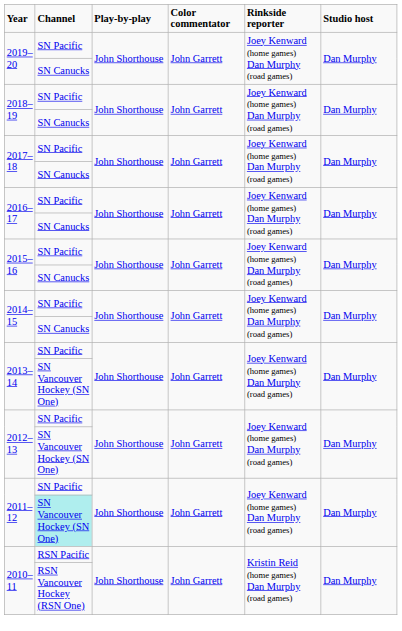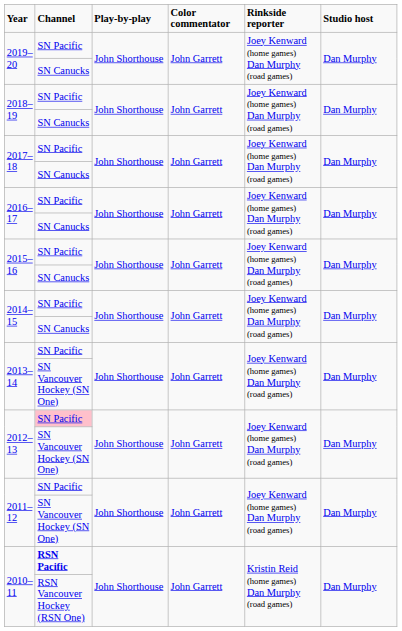(60, 418) no background -> (60, 418) pink background
(63, 520) paleturquoise background -> (63, 520) no background
(63, 554) normal -> (53, 560) bold
